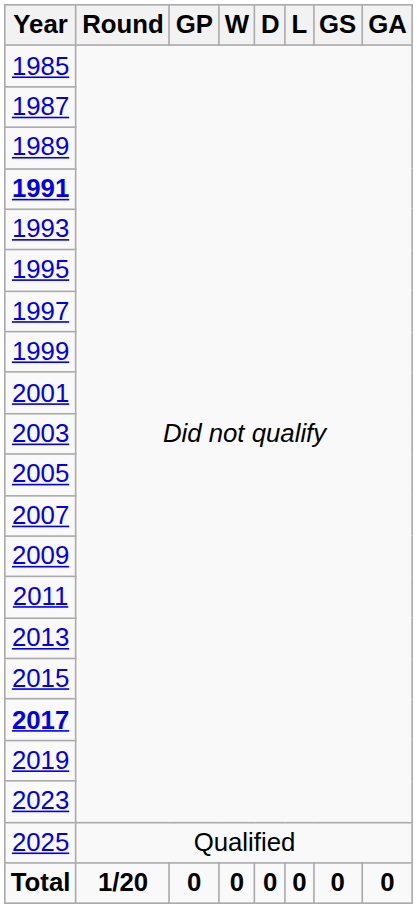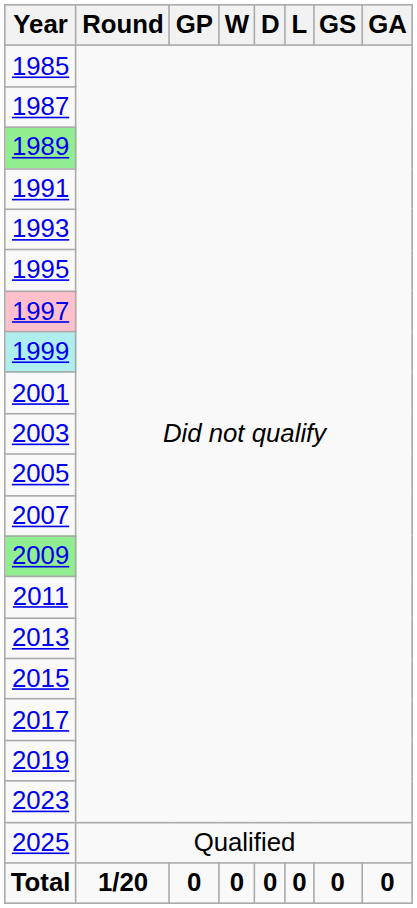(41, 147) no background -> (41, 147) lightgreen background
(41, 188) bold -> (41, 188) normal
(41, 310) no background -> (41, 310) pink background
(41, 351) no background -> (41, 351) paleturquoise background
(41, 556) no background -> (41, 556) lightgreen background
(41, 719) bold -> (41, 719) normal
